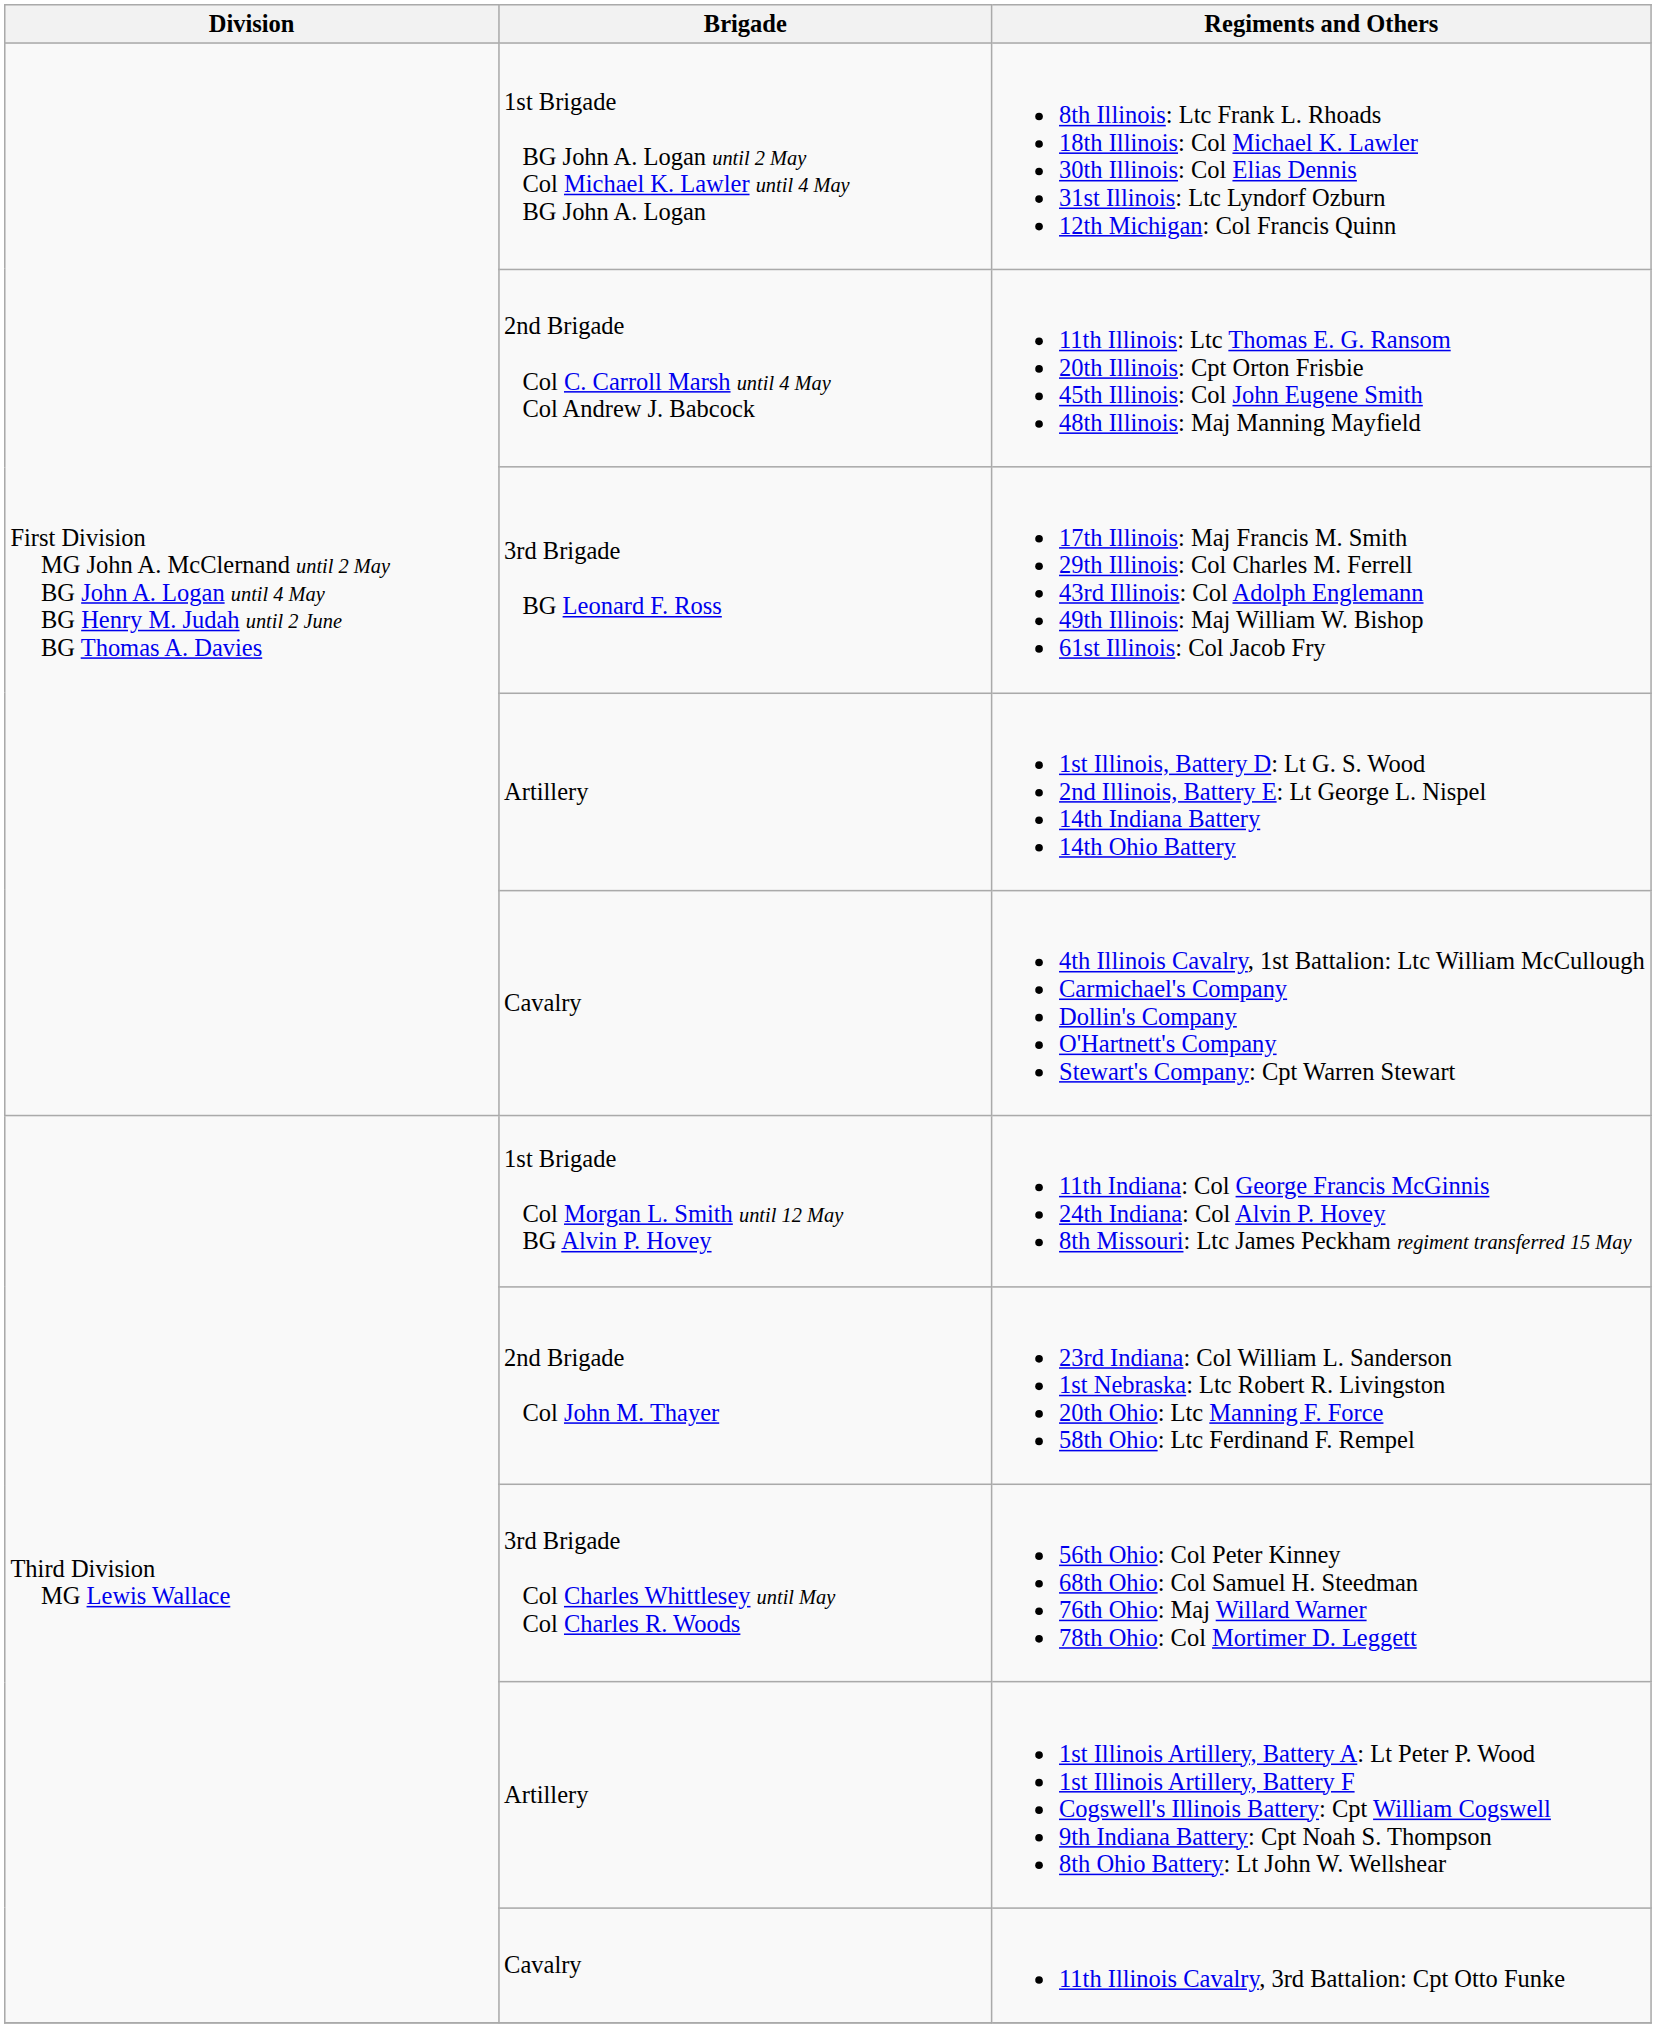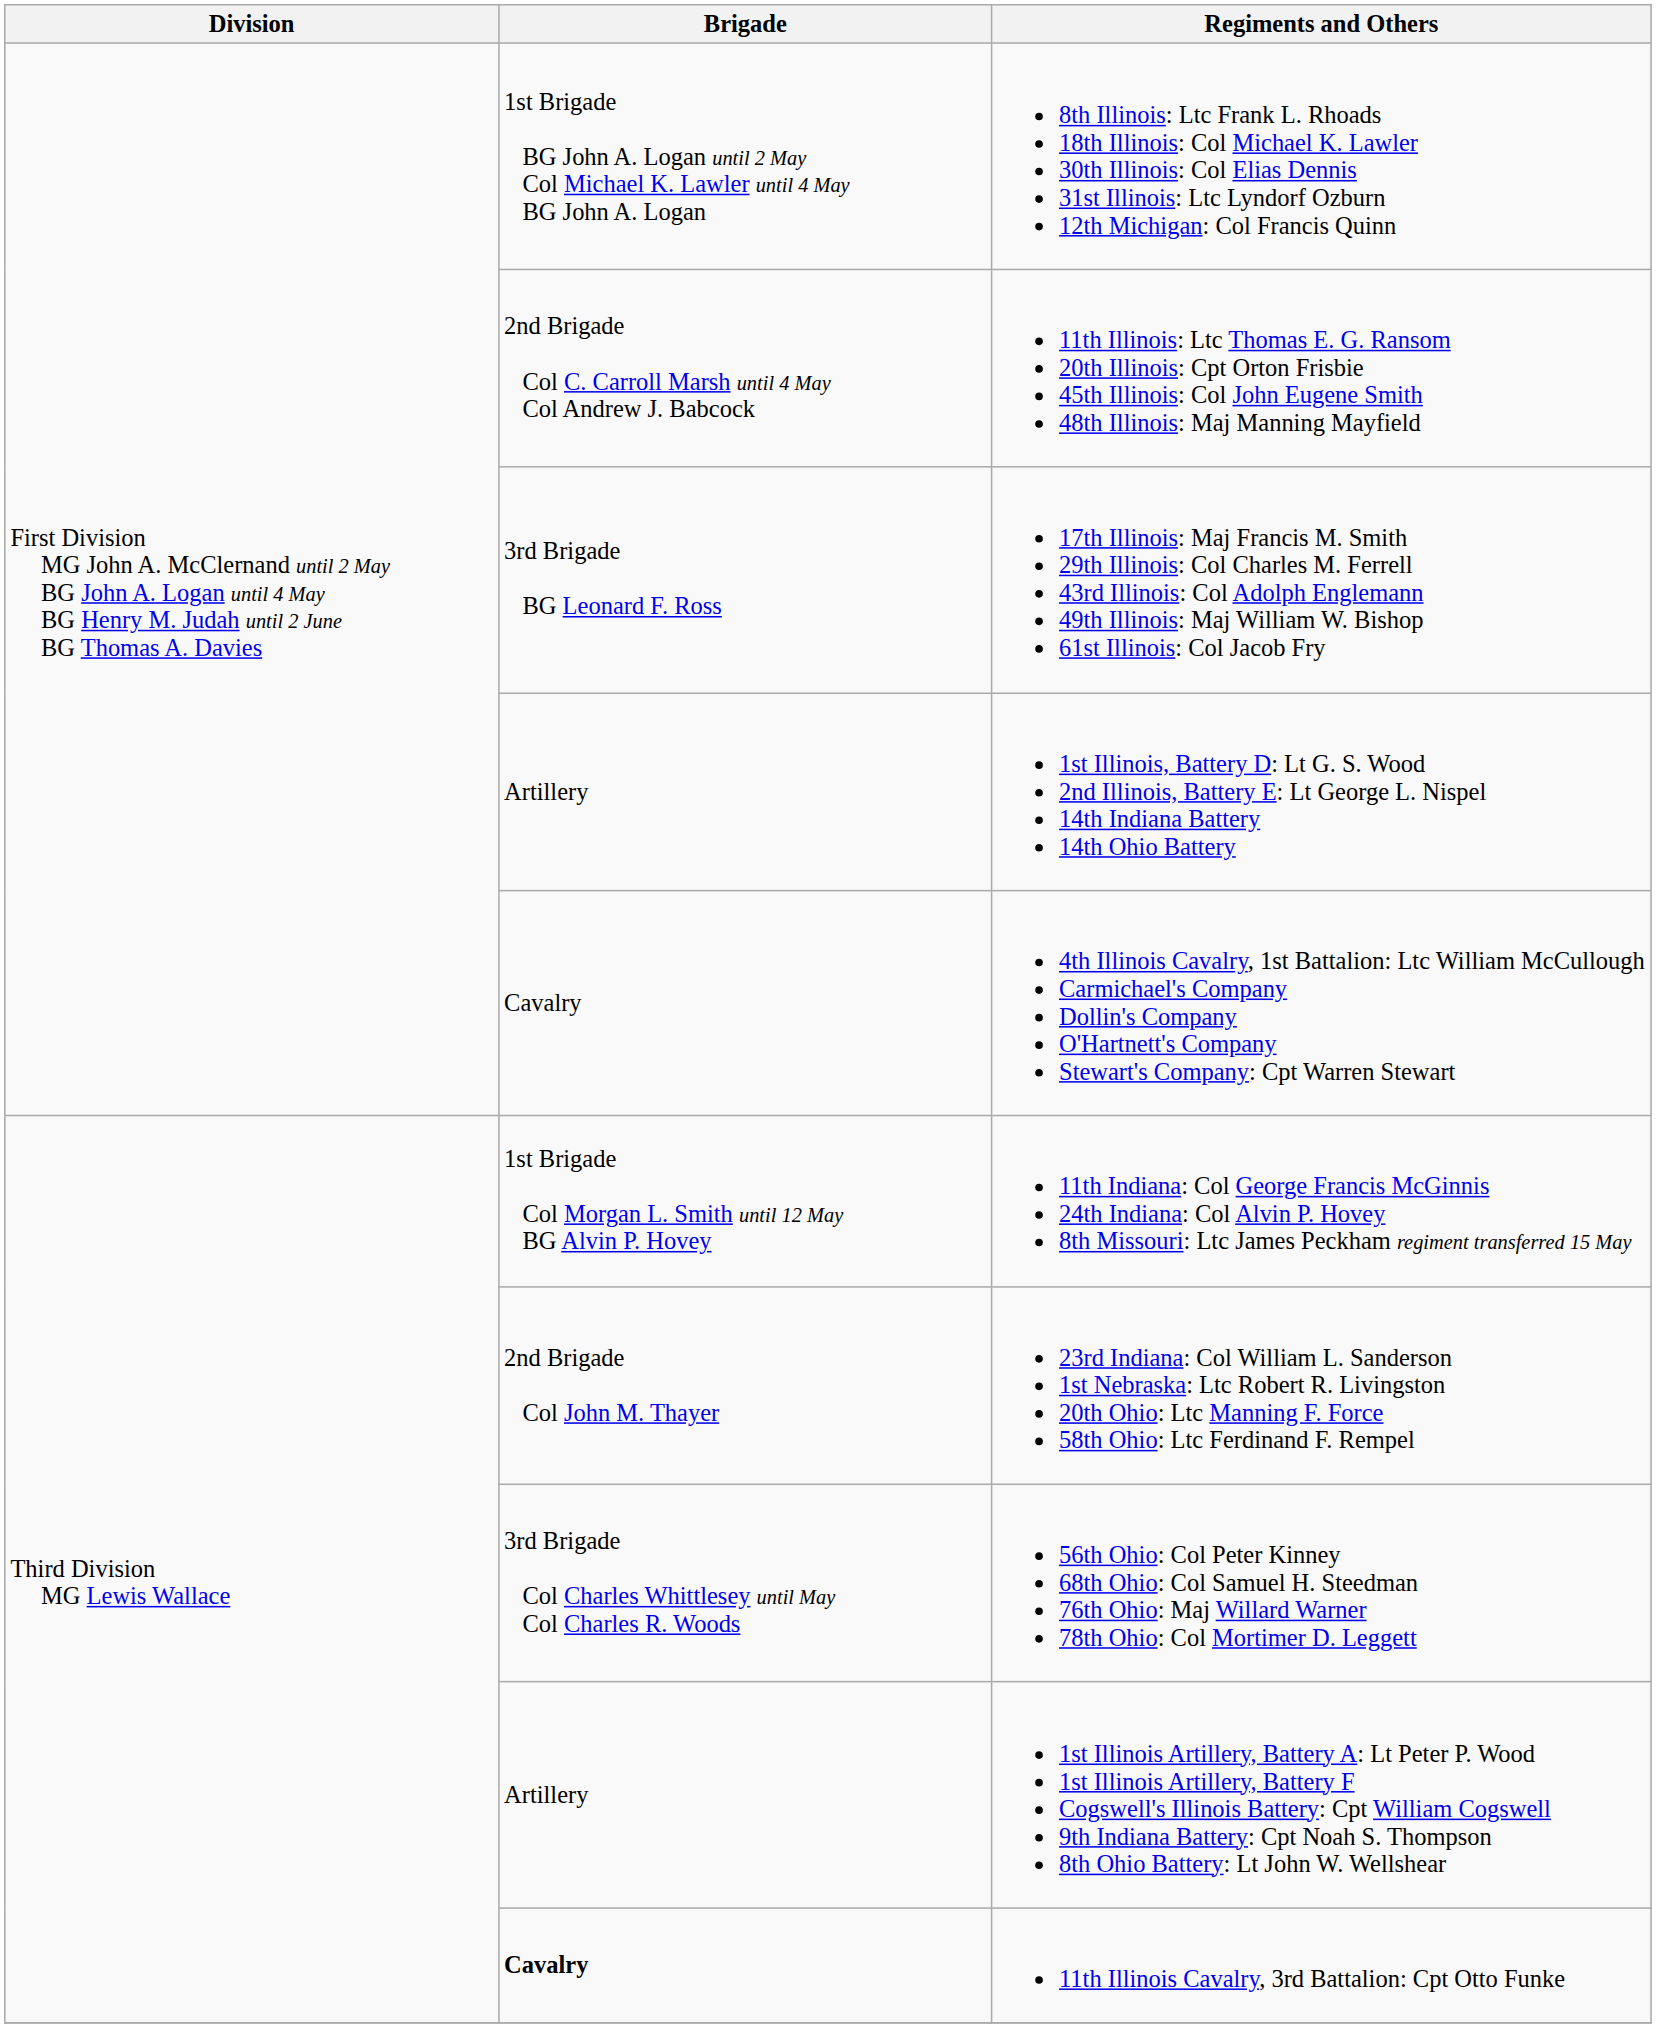(543, 1965) normal -> (546, 1965) bold
